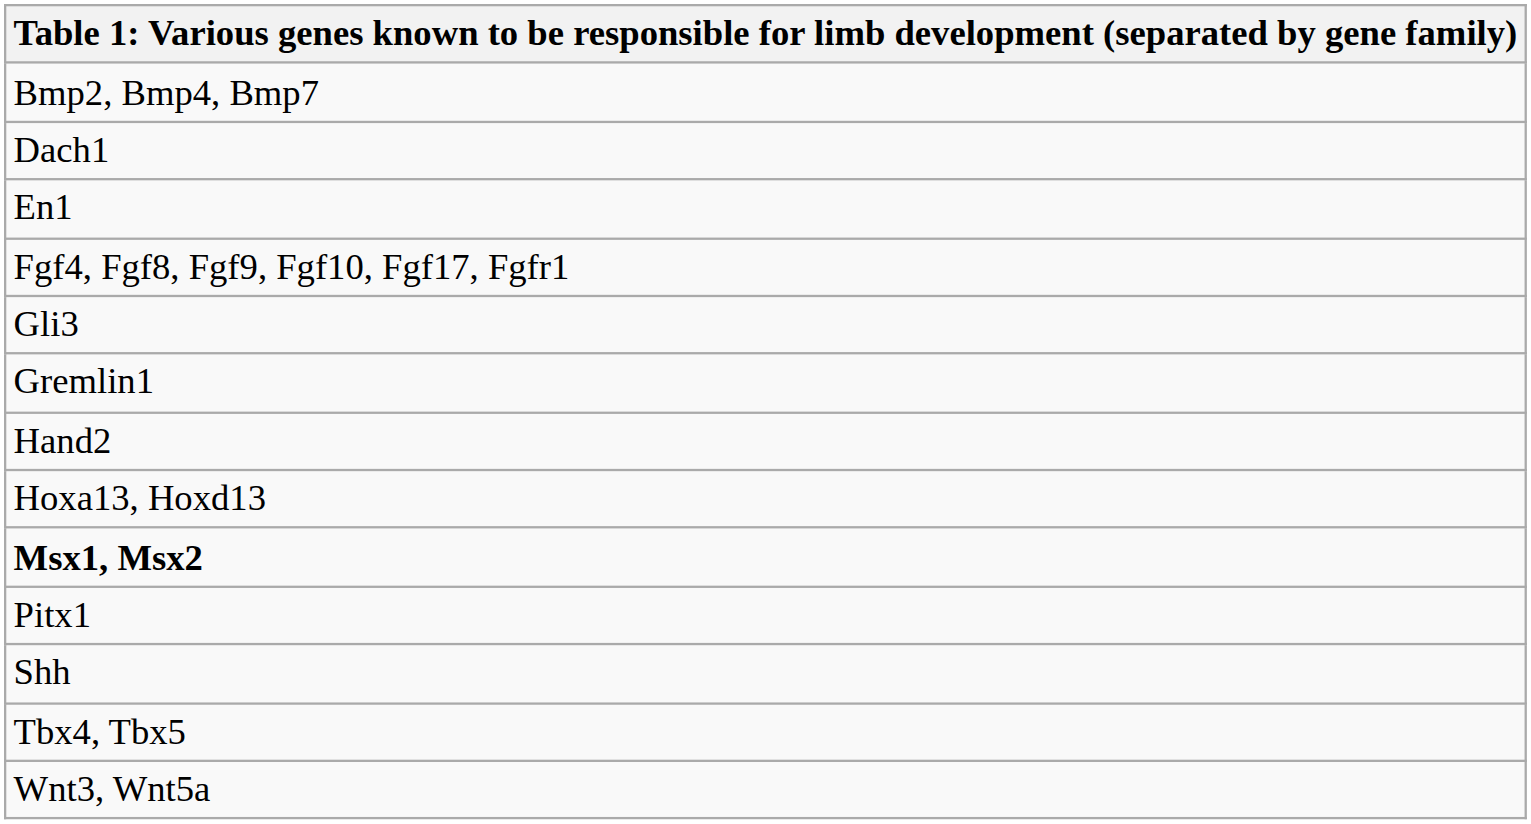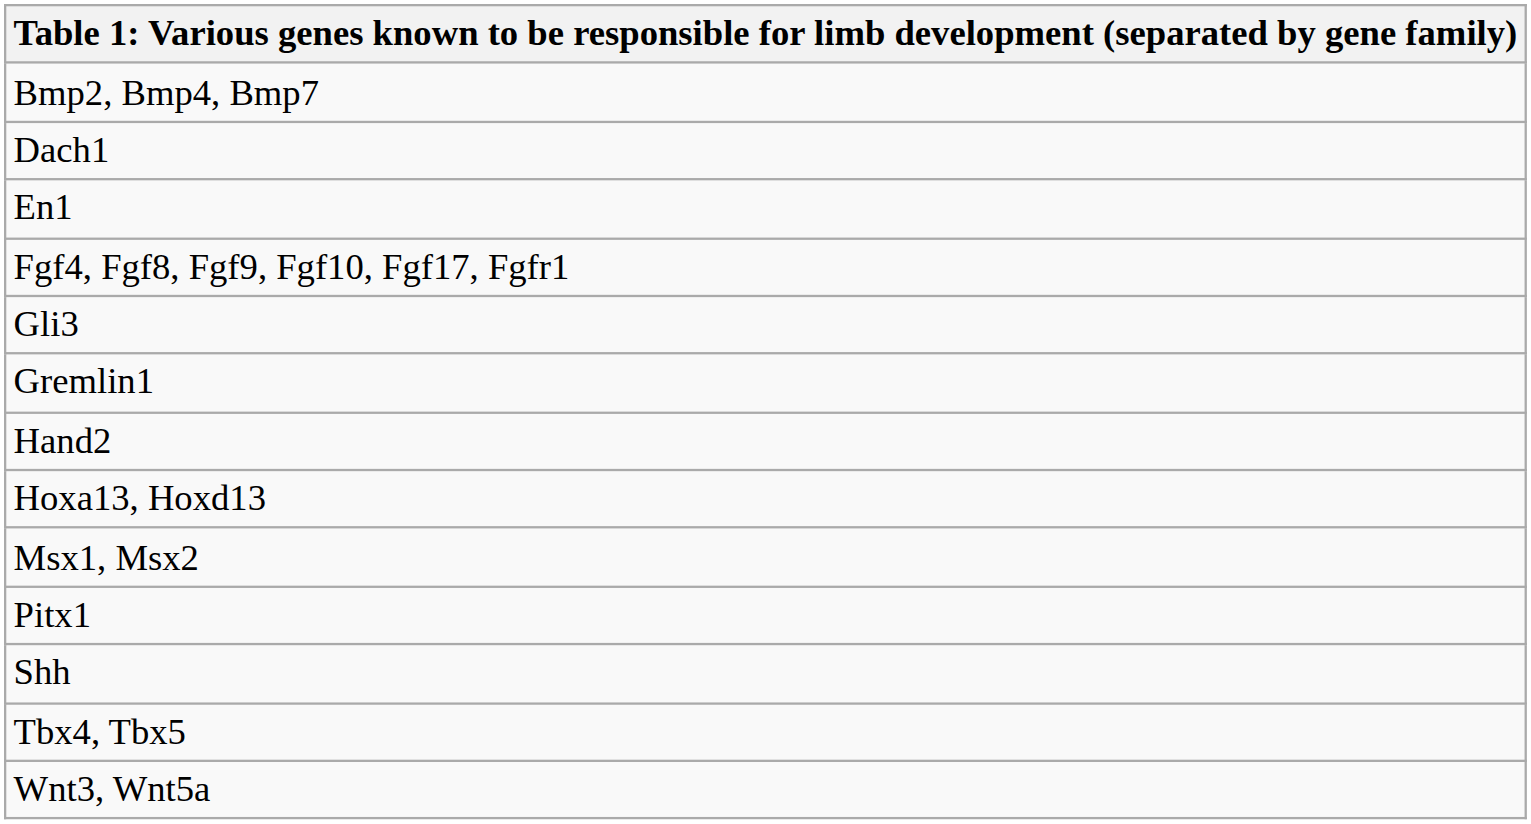(108, 556) bold -> (106, 556) normal
